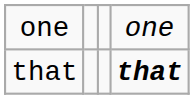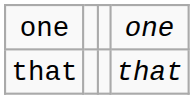(150, 72) bold -> (150, 72) normal
